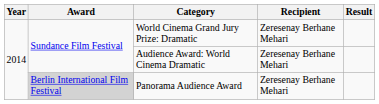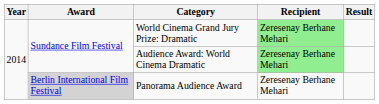(297, 33) no background -> (297, 33) lightgreen background
(297, 59) no background -> (297, 59) lightgreen background
